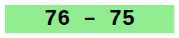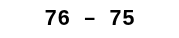(90, 19) lightgreen background -> (90, 19) no background
